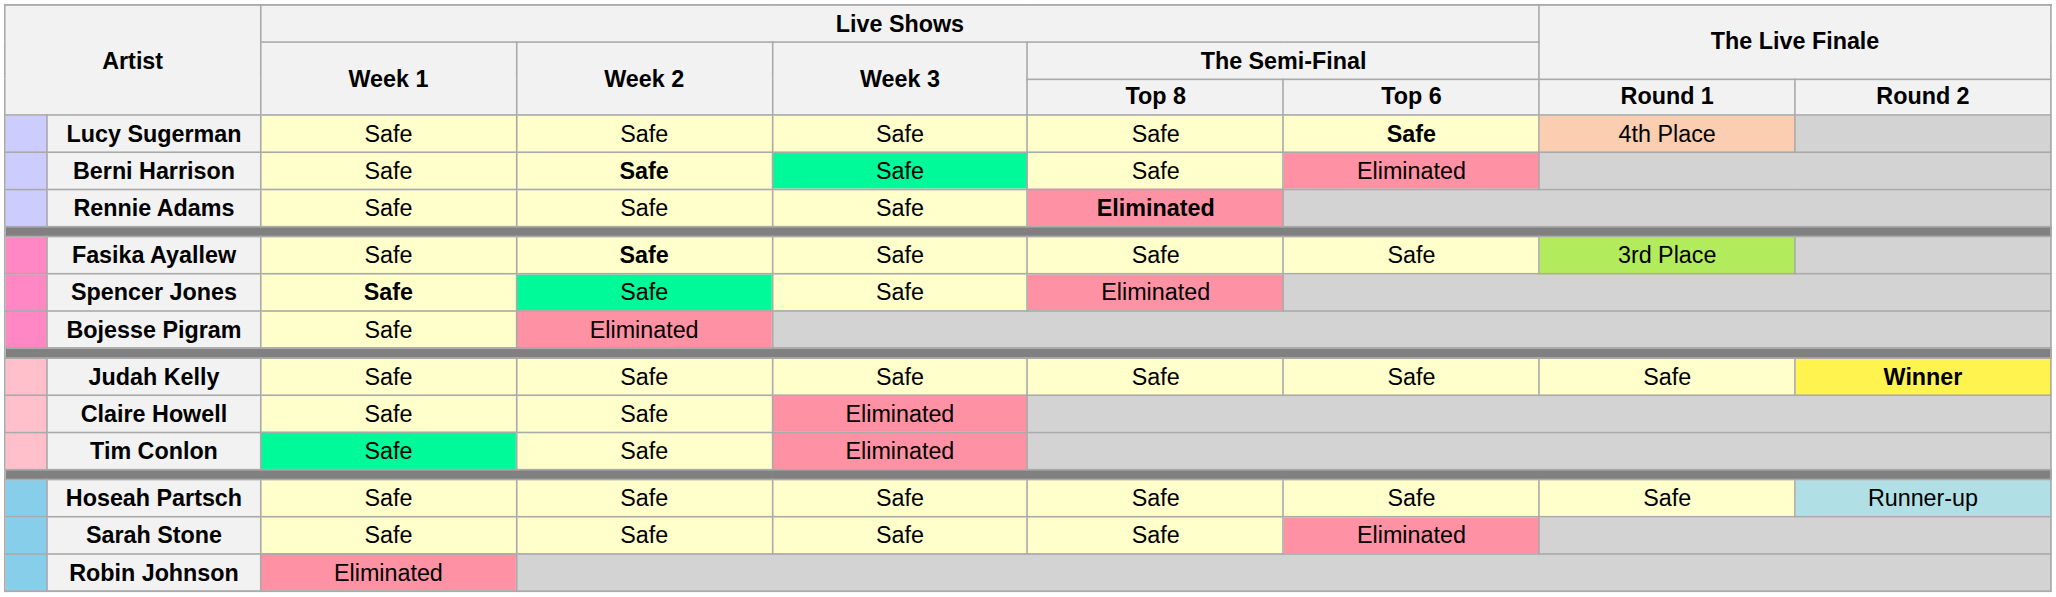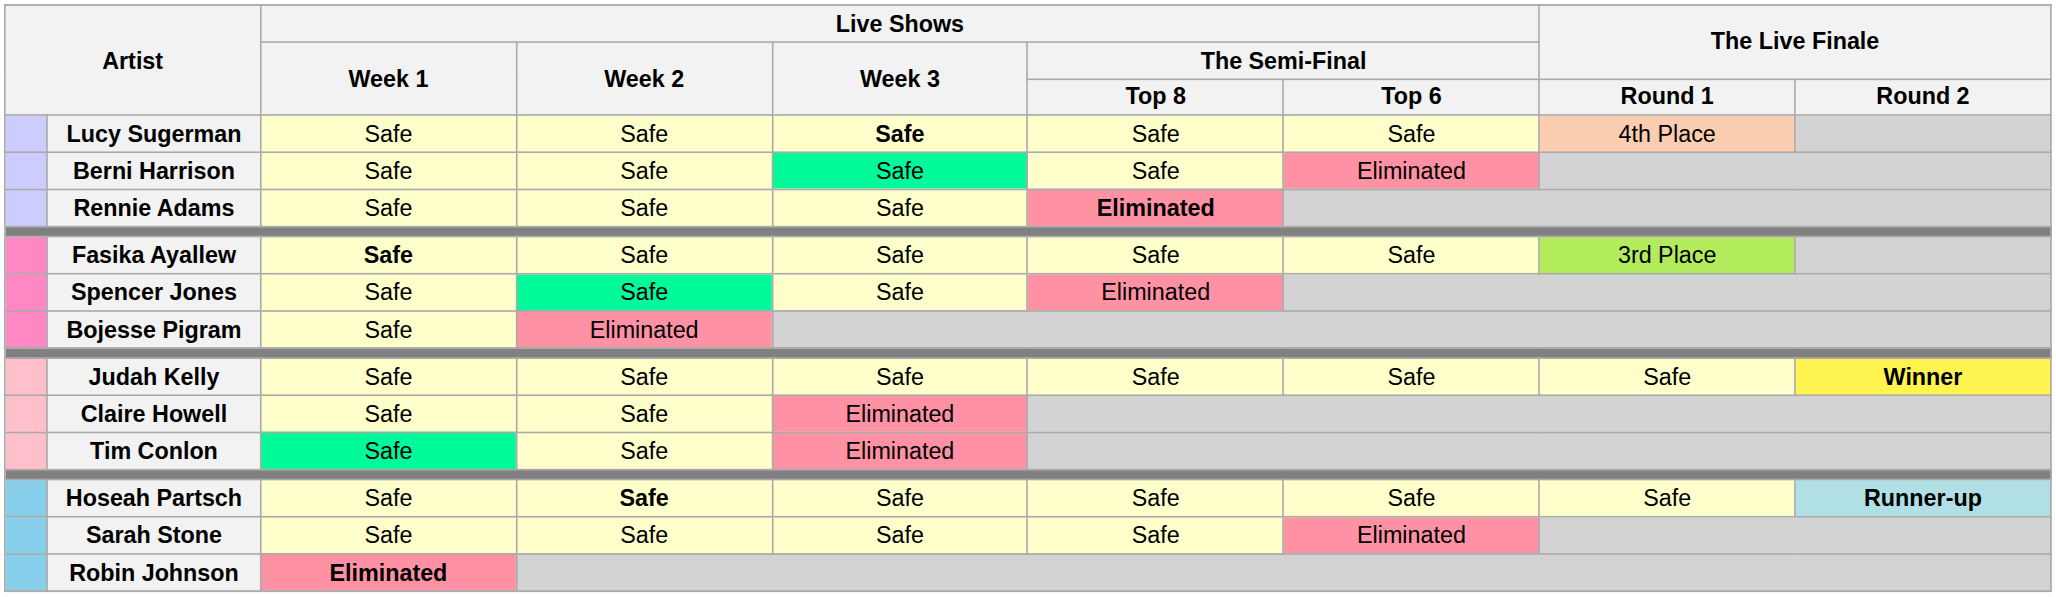(900, 134) normal -> (900, 134) bold
(1411, 134) bold -> (1411, 134) normal
(644, 171) bold -> (644, 171) normal
(388, 256) normal -> (388, 256) bold
(644, 256) bold -> (644, 256) normal
(388, 293) bold -> (388, 293) normal
(644, 499) normal -> (644, 499) bold
(1923, 499) normal -> (1923, 499) bold
(388, 572) normal -> (388, 572) bold
